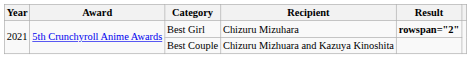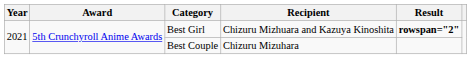(261, 29) Chizuru Mizuhara -> (308, 29) Chizuru Mizhuara and Kazuya Kinoshita
(308, 45) Chizuru Mizhuara and Kazuya Kinoshita -> (261, 45) Chizuru Mizuhara
